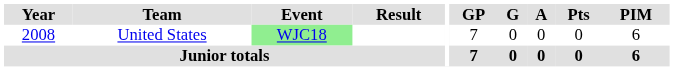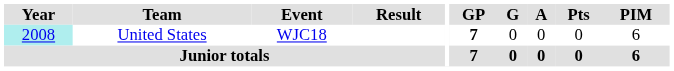(38, 35) no background -> (38, 35) paleturquoise background
(302, 35) lightgreen background -> (302, 35) no background
(474, 35) normal -> (474, 35) bold
